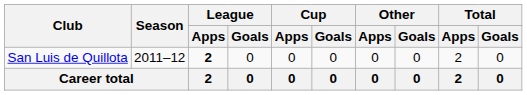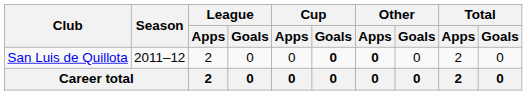(208, 57) bold -> (208, 57) normal
(333, 57) normal -> (333, 57) bold
(375, 57) normal -> (375, 57) bold
